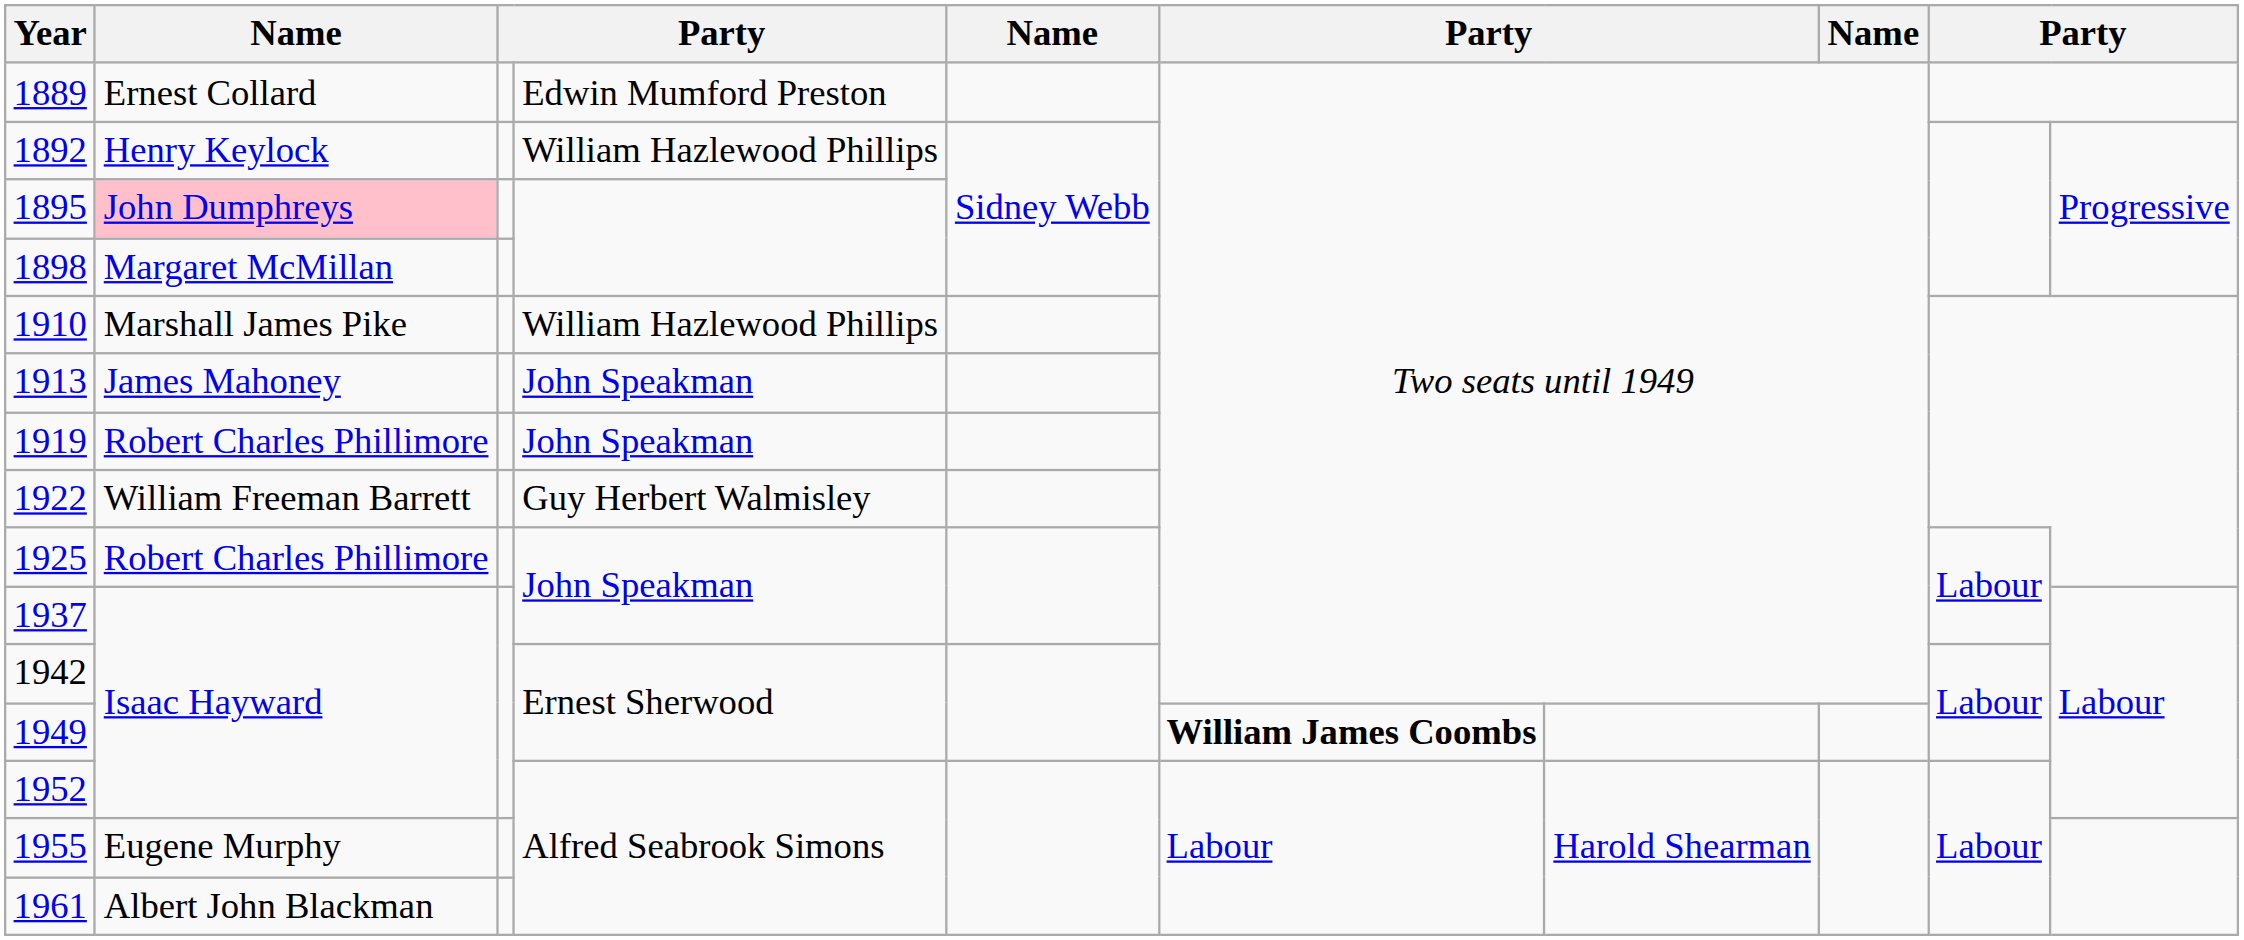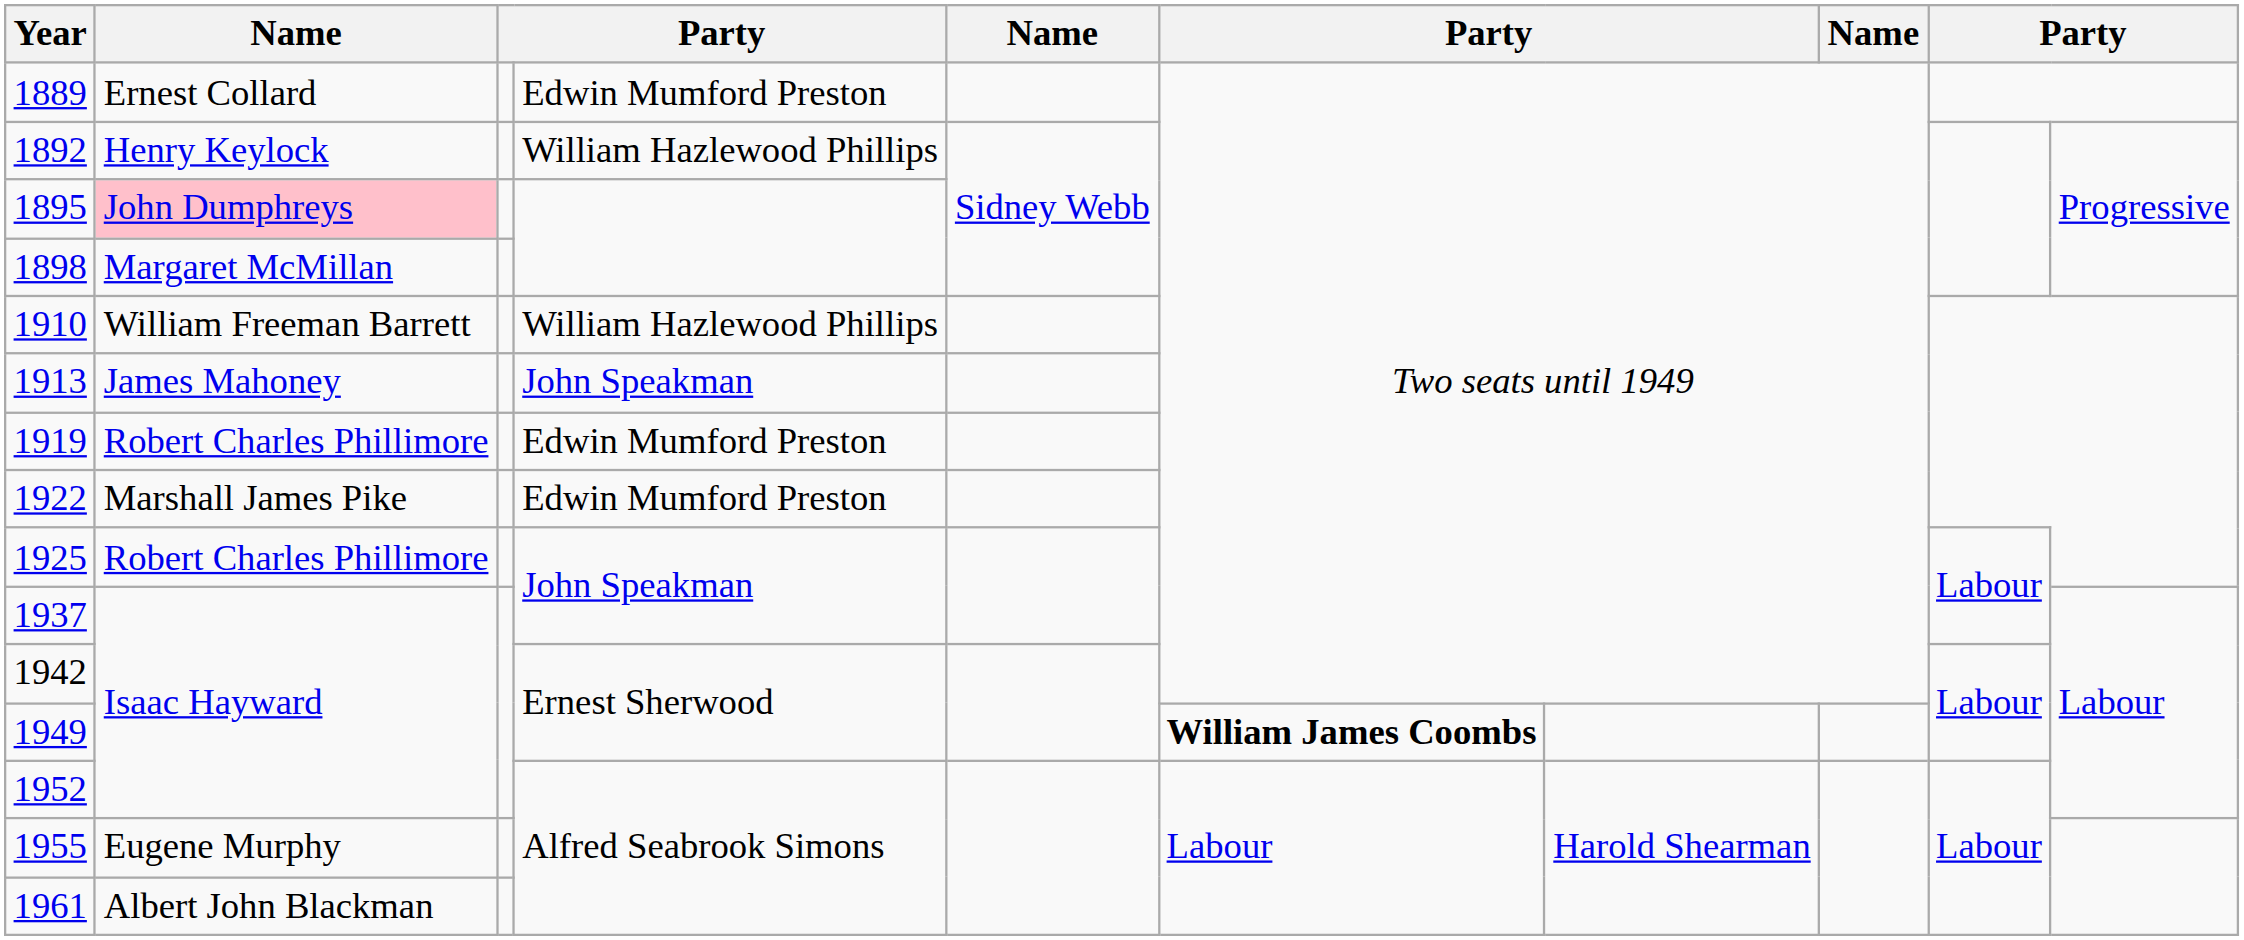(255, 324) Marshall James Pike -> (287, 324) William Freeman Barrett
(638, 440) John Speakman -> (704, 440) Edwin Mumford Preston
(287, 498) William Freeman Barrett -> (255, 498) Marshall James Pike
(696, 498) Guy Herbert Walmisley -> (704, 498) Edwin Mumford Preston
